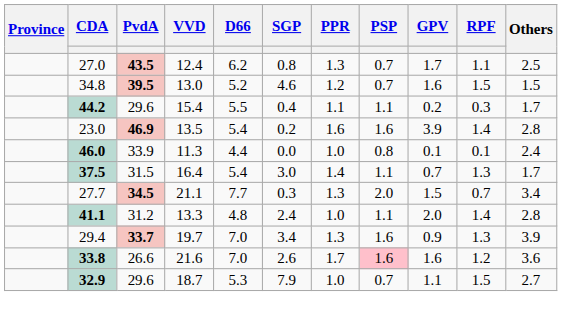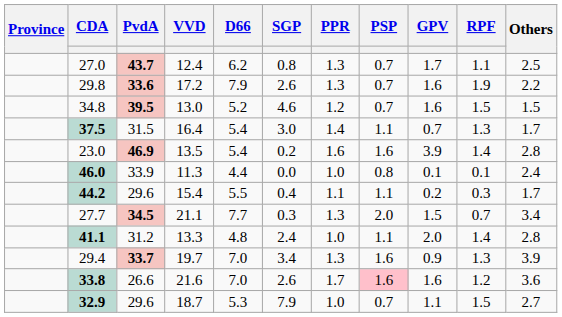(141, 64) 43.5 -> (141, 64) 43.7
+ row: (92, 86)
rows swapped: (92, 172) <-> (92, 107)
